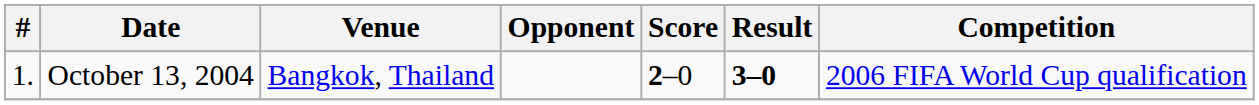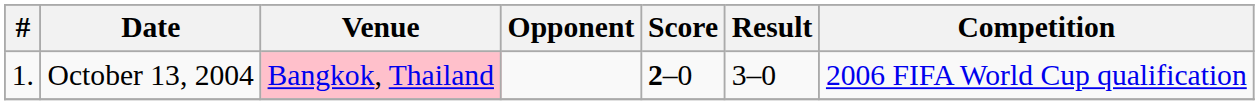(381, 74) no background -> (381, 74) pink background
(754, 74) bold -> (754, 74) normal
